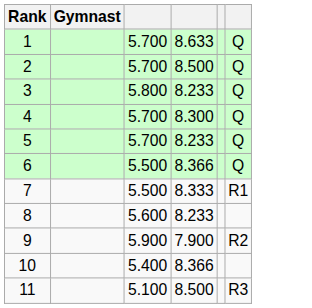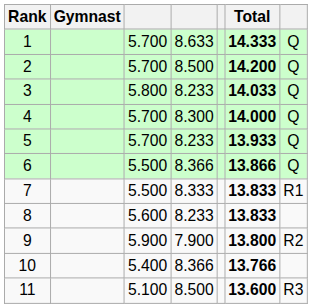+ column: (252, 16)
